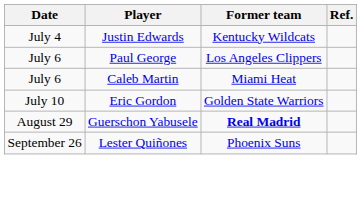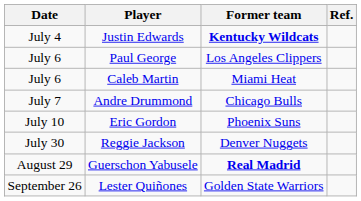(264, 36) normal -> (264, 36) bold
+ row: (143, 100)
(264, 100) Golden State Warriors -> (264, 121) Phoenix Suns
+ row: (143, 143)
(264, 143) Phoenix Suns -> (264, 185) Golden State Warriors
